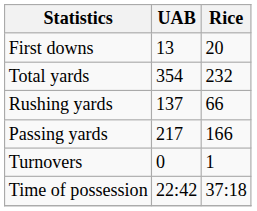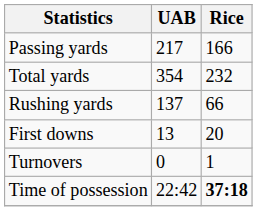rows swapped: (51, 47) <-> (58, 133)
(226, 190) normal -> (227, 190) bold
